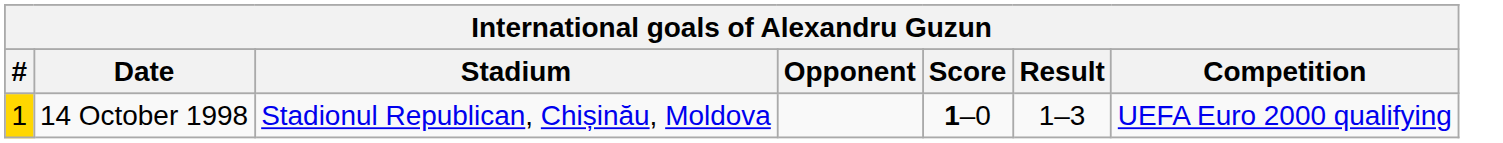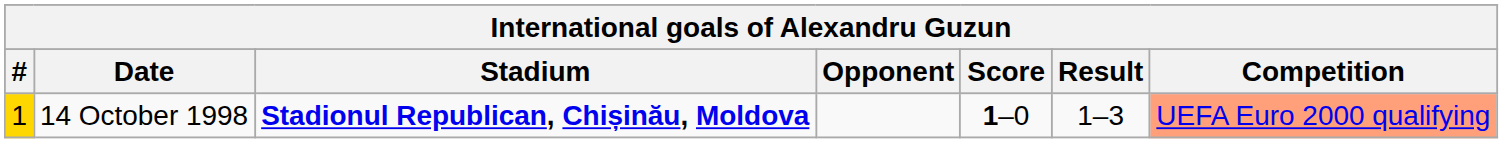(516, 116) normal -> (535, 116) bold
(1285, 116) no background -> (1323, 116) lightsalmon background
